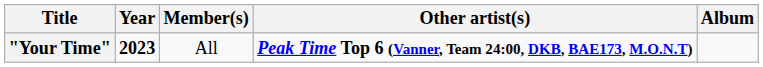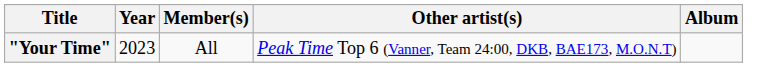(137, 47) bold -> (137, 47) normal
(475, 47) bold -> (467, 47) normal
